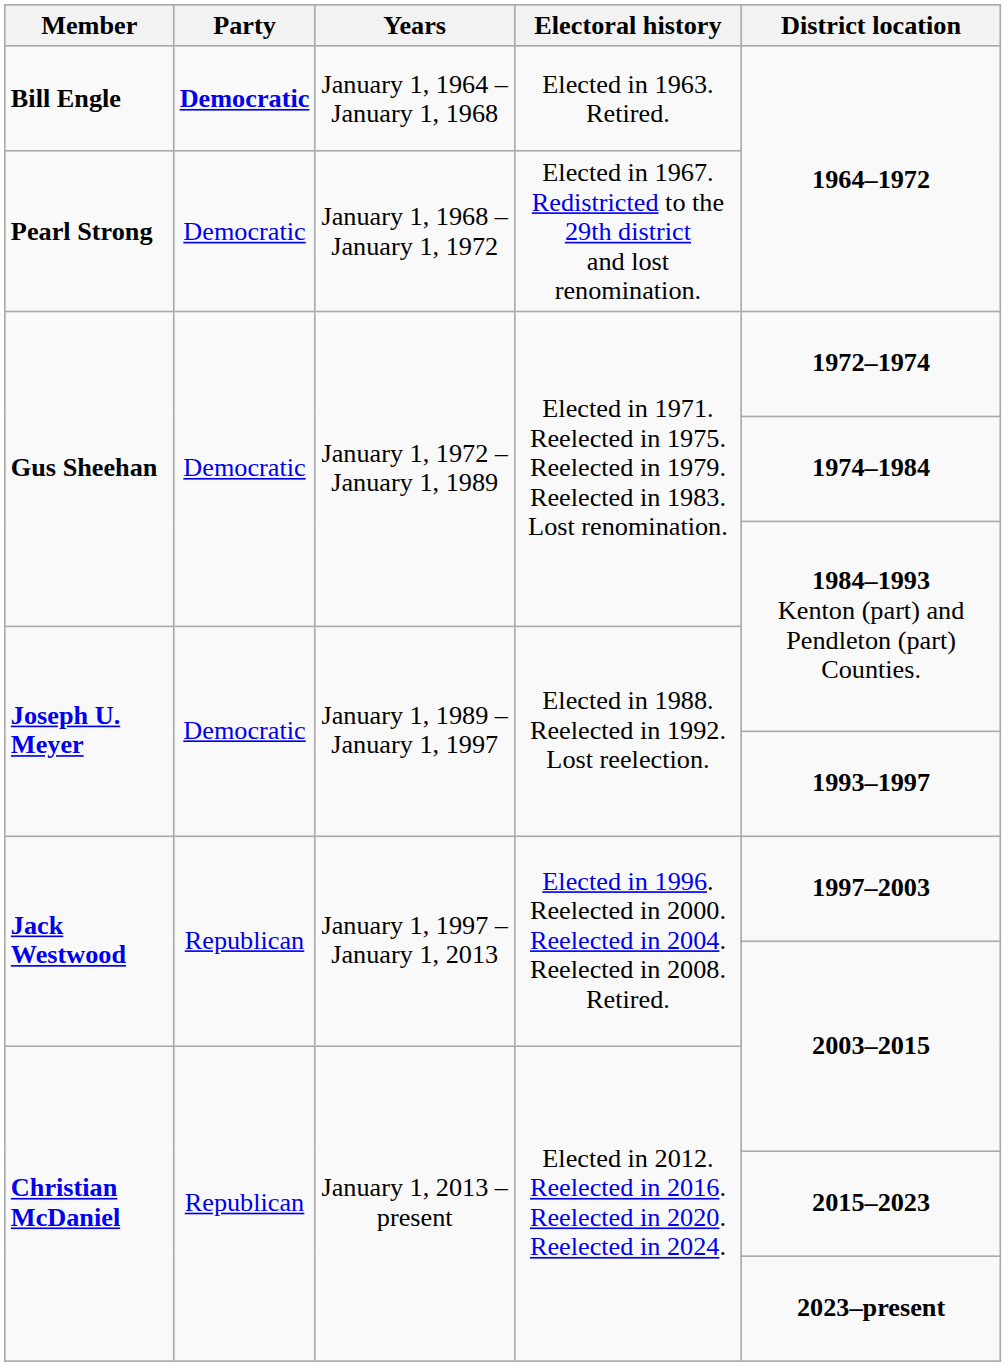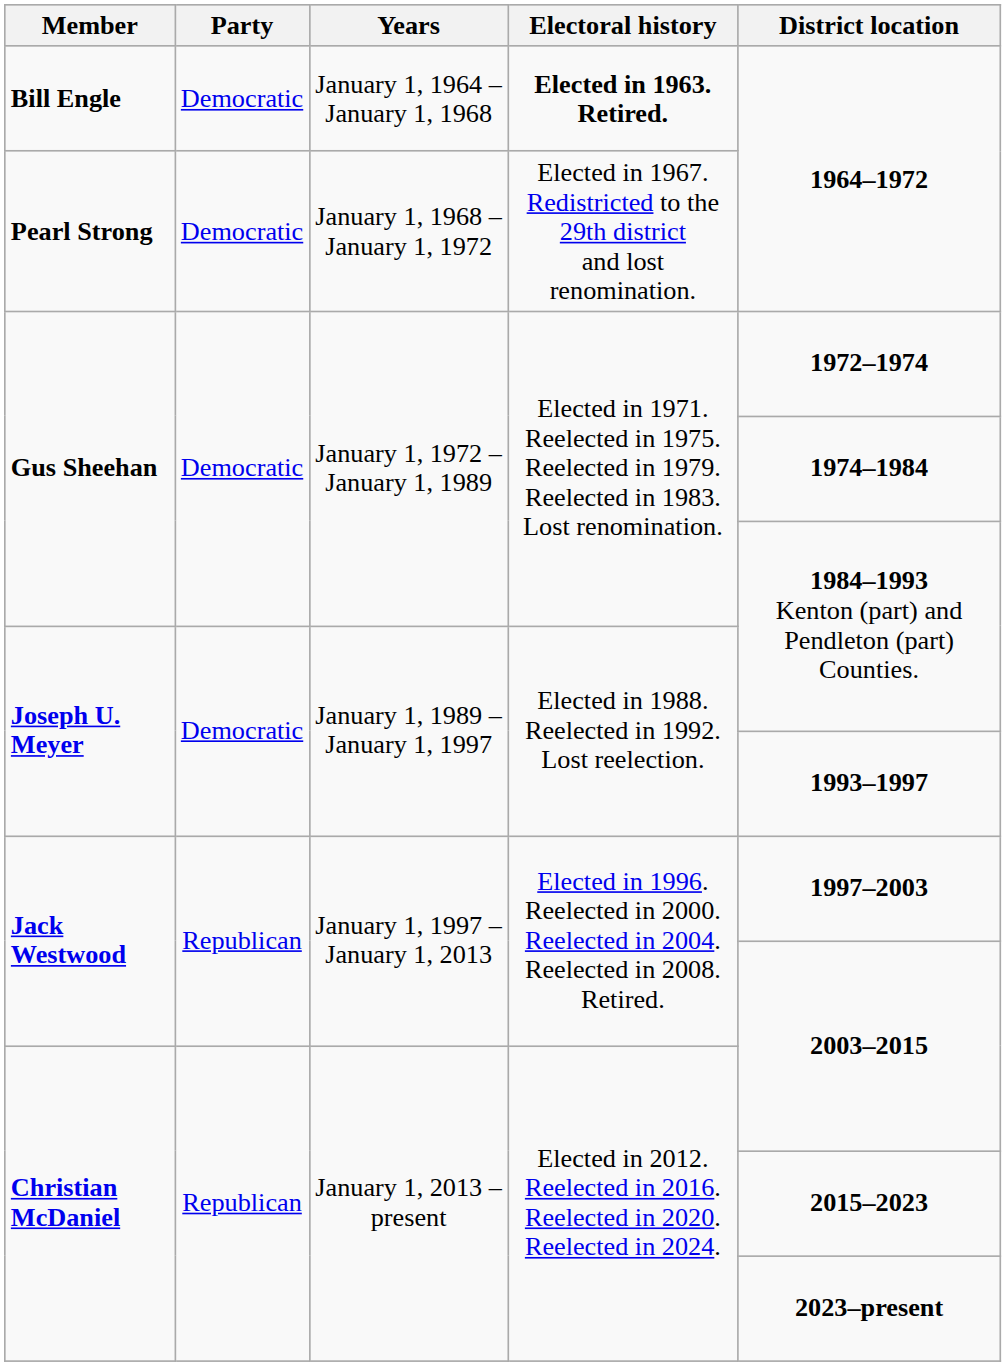(244, 98) bold -> (242, 98) normal
(628, 98) normal -> (623, 98) bold
